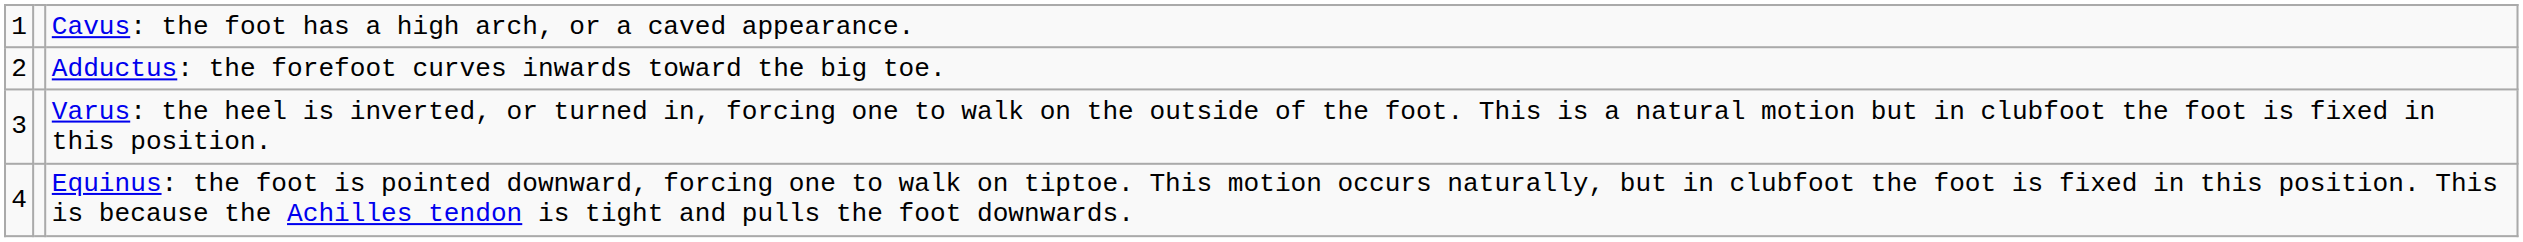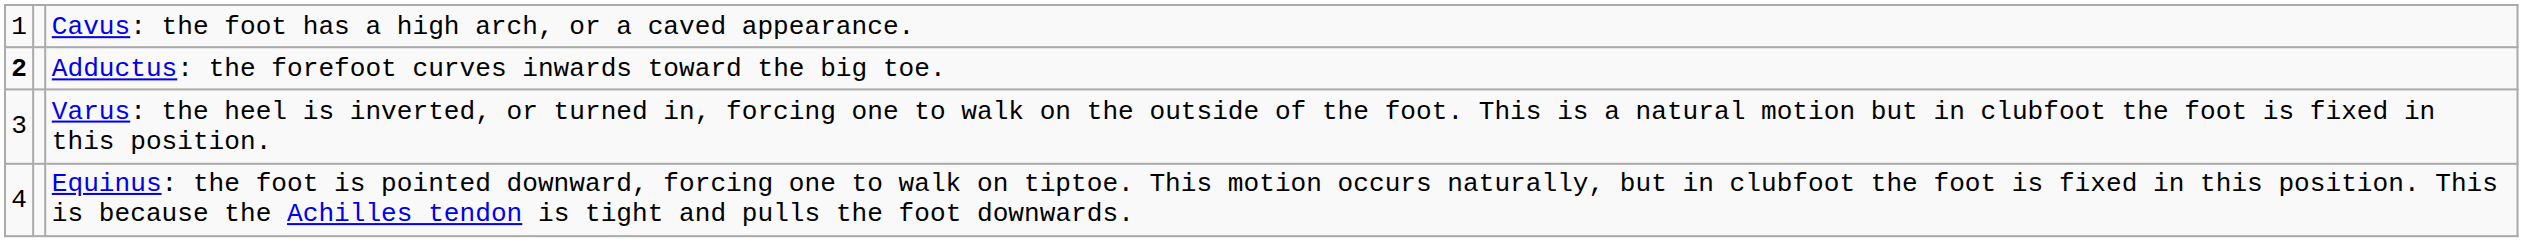(19, 69) normal -> (19, 69) bold
